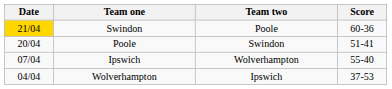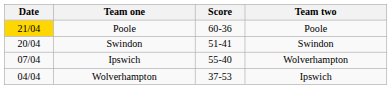columns swapped: (362, 12) <-> (266, 12)
(124, 28) Swindon -> (124, 28) Poole
(124, 44) Poole -> (124, 44) Swindon
